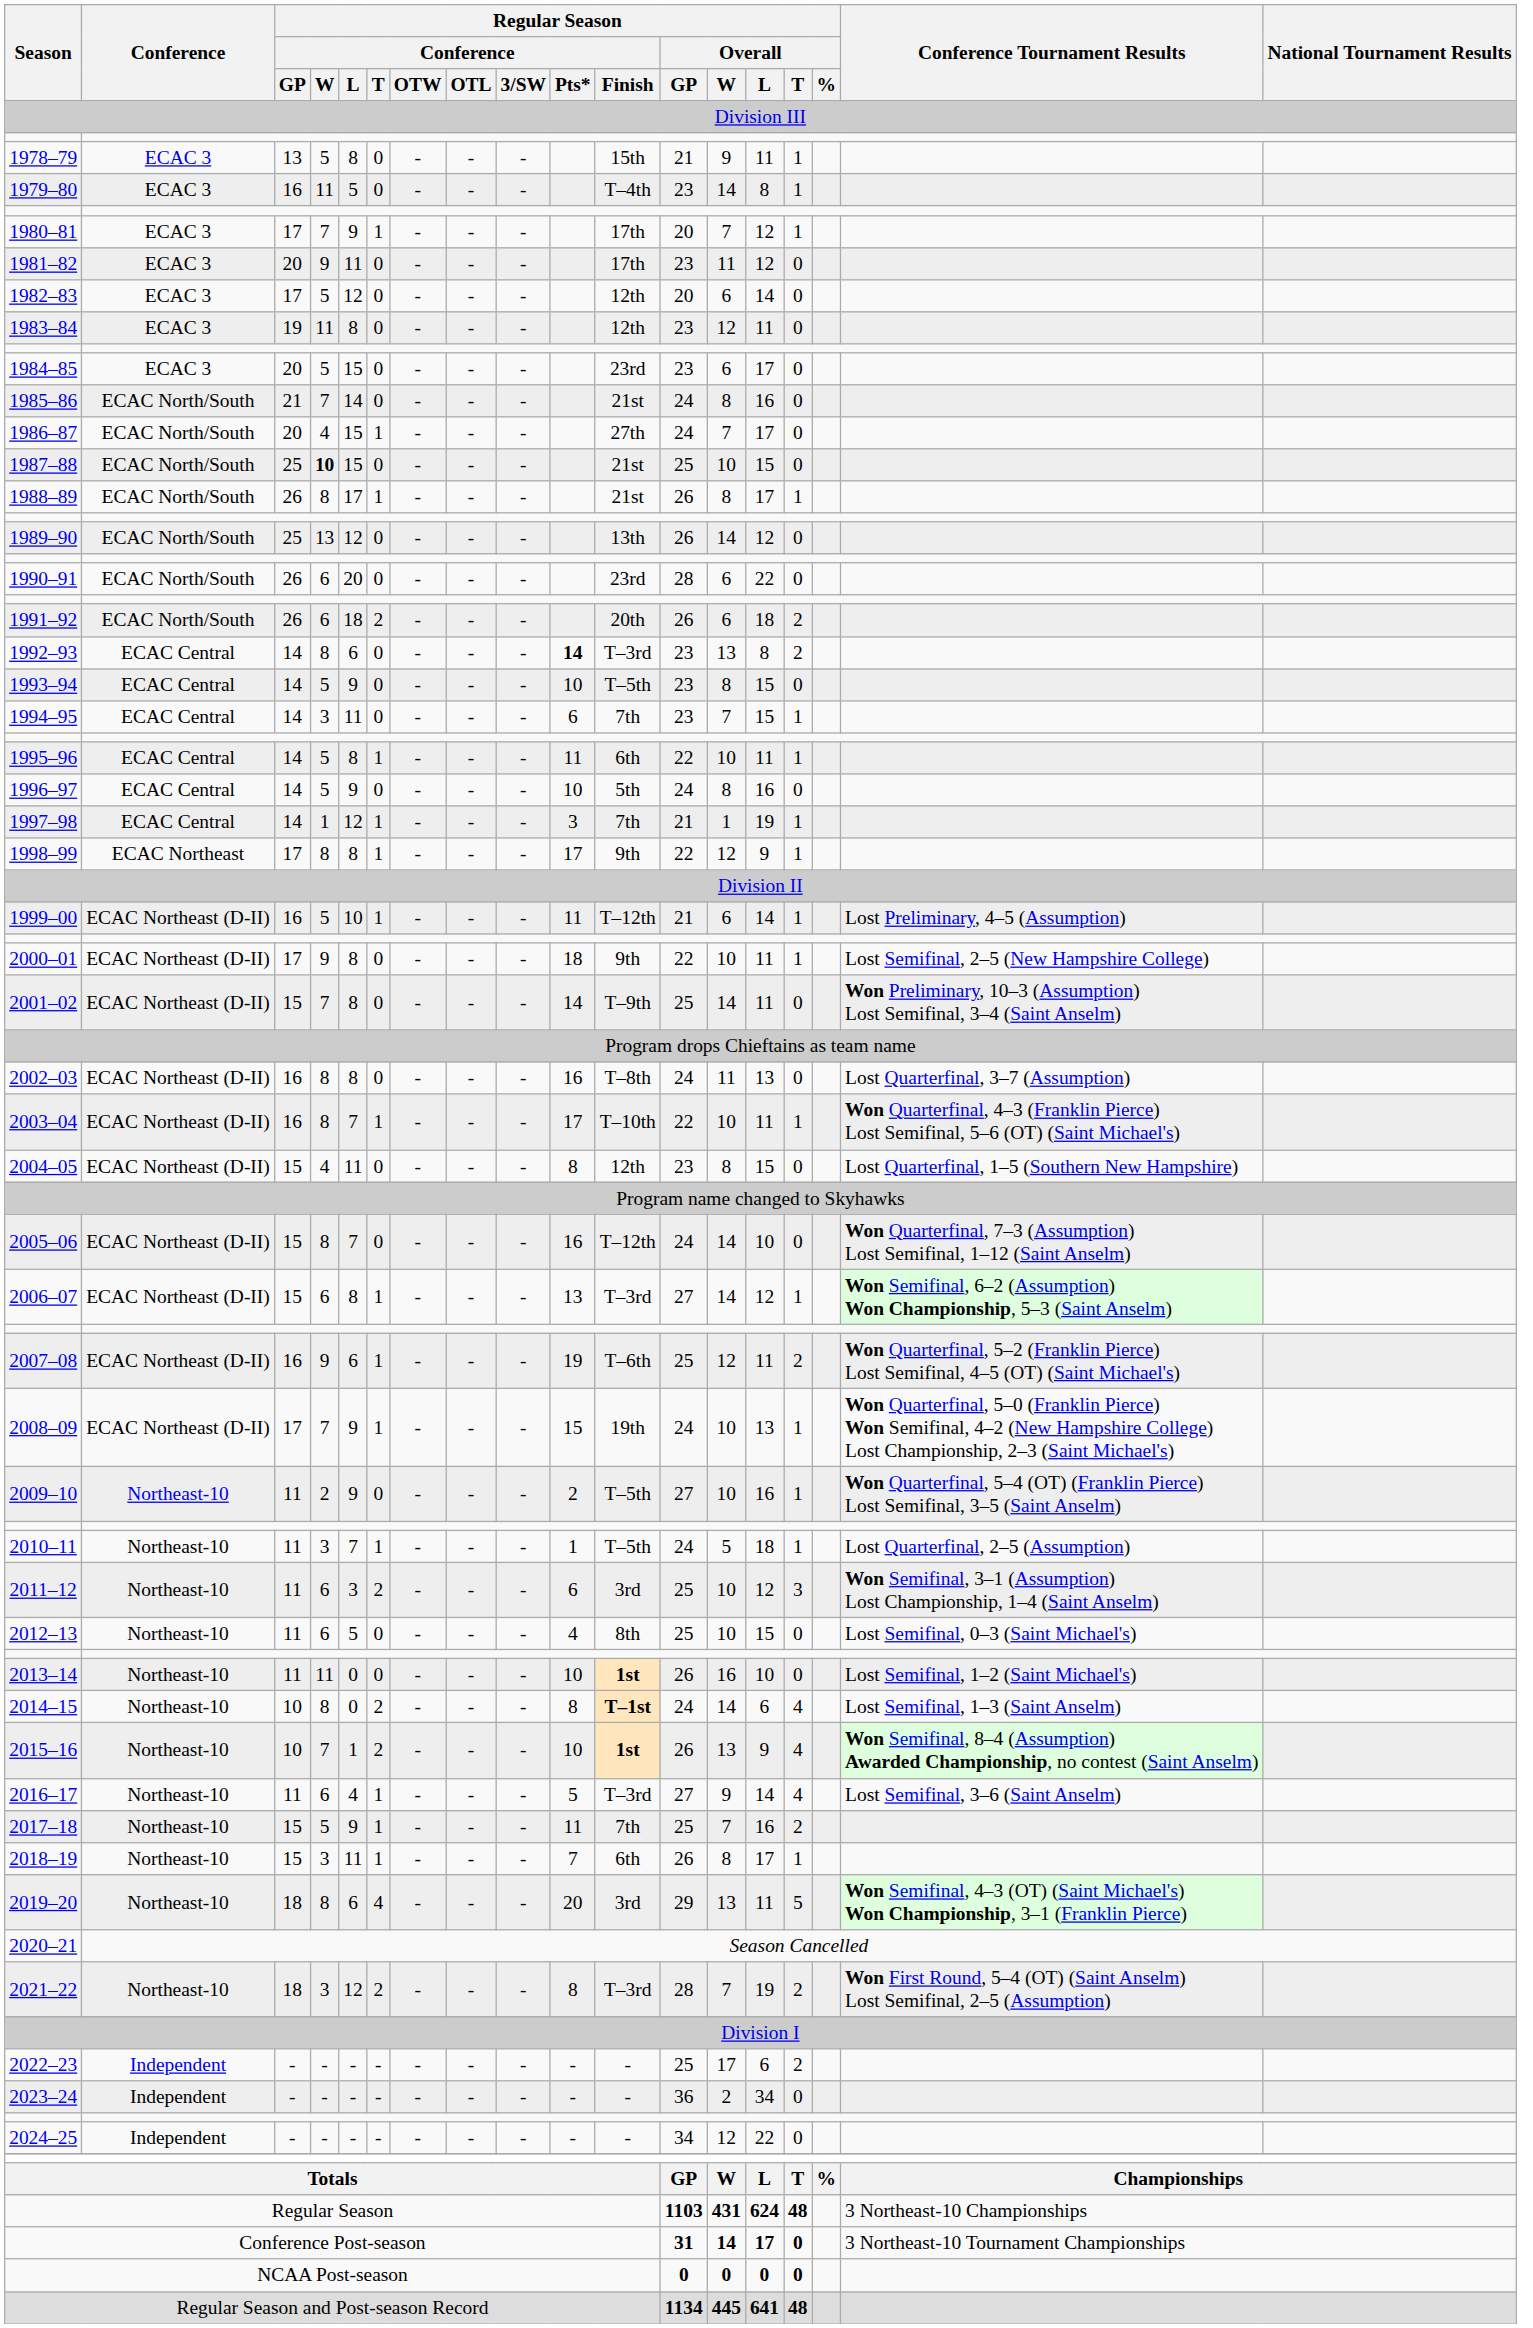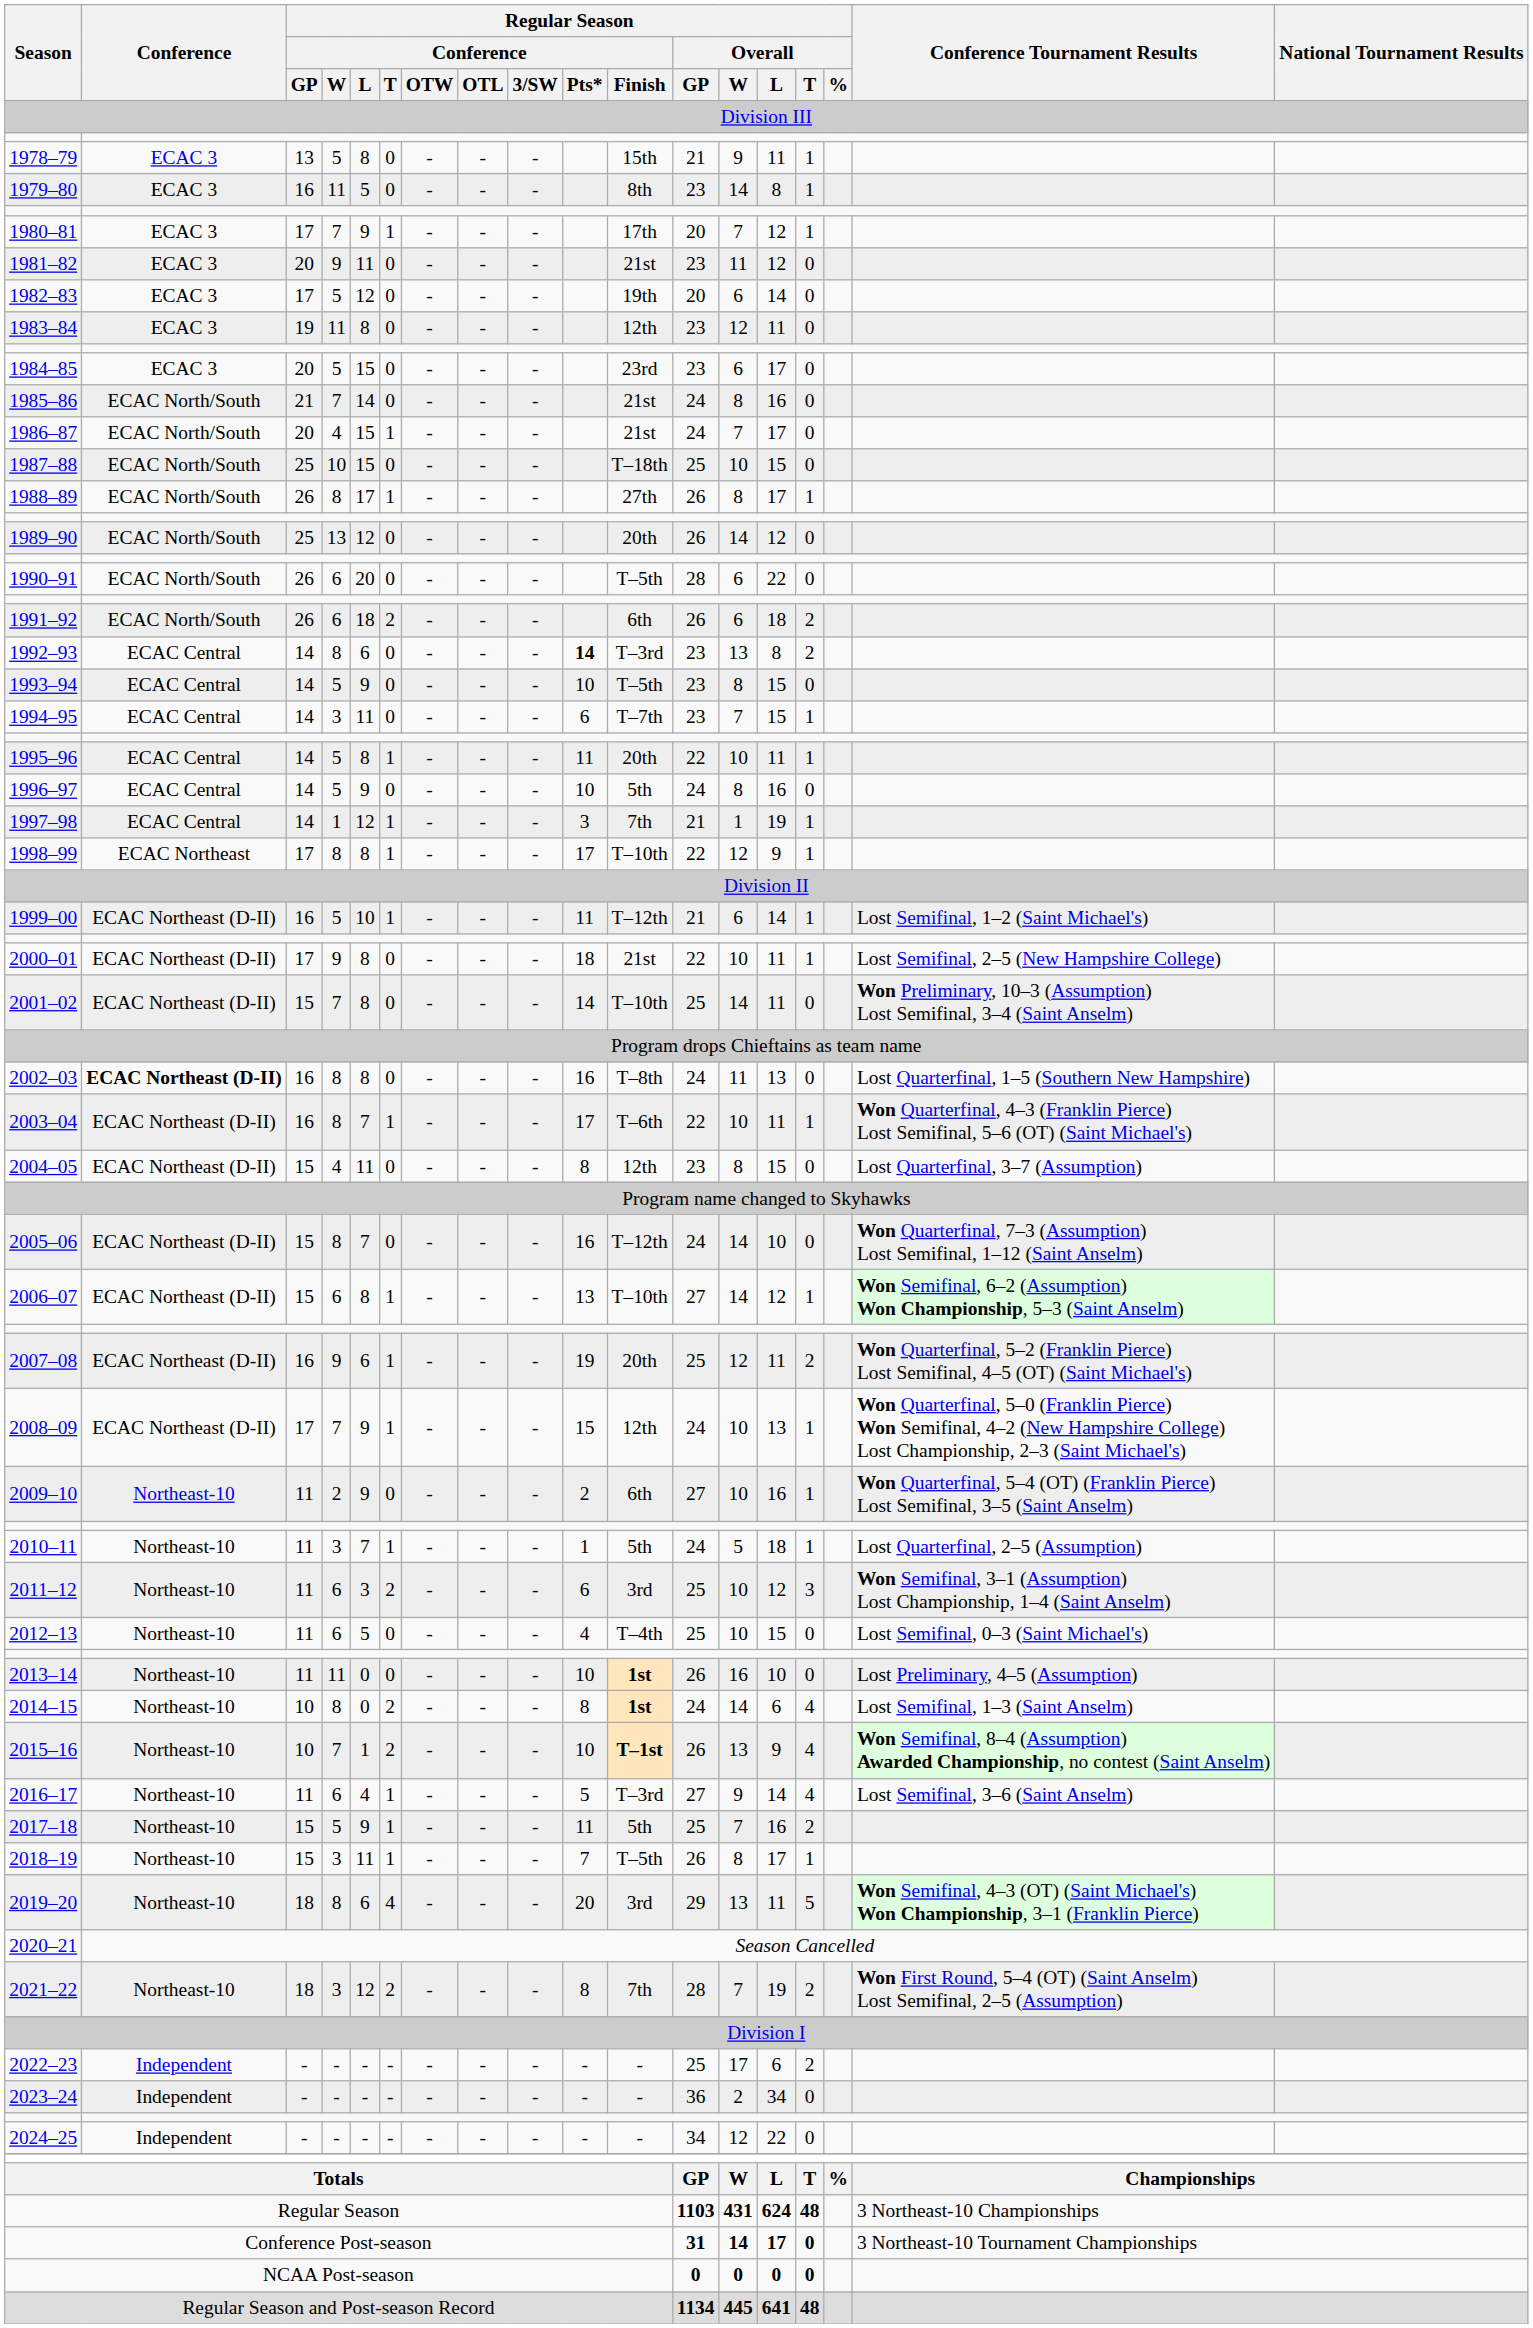(628, 190) T–4th -> (640, 190) 8th
(628, 263) 17th -> (640, 263) 21st
(628, 295) 12th -> (640, 295) 19th
(628, 432) 27th -> (640, 432) 21st
(325, 464) bold -> (336, 464) normal
(628, 464) 21st -> (640, 464) T–18th
(628, 496) 21st -> (640, 496) 27th
(628, 538) 13th -> (640, 538) 20th
(628, 579) 23rd -> (640, 579) T–5th
(628, 620) 20th -> (640, 620) 6th
(628, 716) 7th -> (640, 716) T–7th
(628, 757) 6th -> (640, 757) 20th
(628, 853) 9th -> (640, 853) T–10th
(985, 918) Lost Preliminary, 4–5 (Assumption) -> (1003, 918) Lost Semifinal, 1–2 (Saint Michael's)
(628, 959) 9th -> (640, 959) 21st
(628, 1002) T–9th -> (640, 1002) T–10th
(178, 1078) normal -> (184, 1078) bold
(988, 1078) Lost Quarterfinal, 3–7 (Assumption) -> (1053, 1078) Lost Quarterfinal, 1–5 (Southern New Hampshire)
(628, 1122) T–10th -> (640, 1122) T–6th
(1042, 1165) Lost Quarterfinal, 1–5 (Southern New Hampshire) -> (1000, 1165) Lost Quarterfinal, 3–7 (Assumption)
(628, 1296) T–3rd -> (640, 1296) T–10th
(628, 1360) T–6th -> (640, 1360) 20th
(628, 1427) 19th -> (640, 1427) 12th
(628, 1493) T–5th -> (640, 1493) 6th
(628, 1546) T–5th -> (640, 1546) 5th
(628, 1633) 8th -> (640, 1633) T–4th
(991, 1674) Lost Semifinal, 1–2 (Saint Michael's) -> (997, 1674) Lost Preliminary, 4–5 (Assumption)
(628, 1706) T–1st -> (640, 1706) 1st
(628, 1750) 1st -> (640, 1750) T–1st
(628, 1826) 7th -> (640, 1826) 5th
(628, 1858) 6th -> (640, 1858) T–5th
(628, 1989) T–3rd -> (640, 1989) 7th
